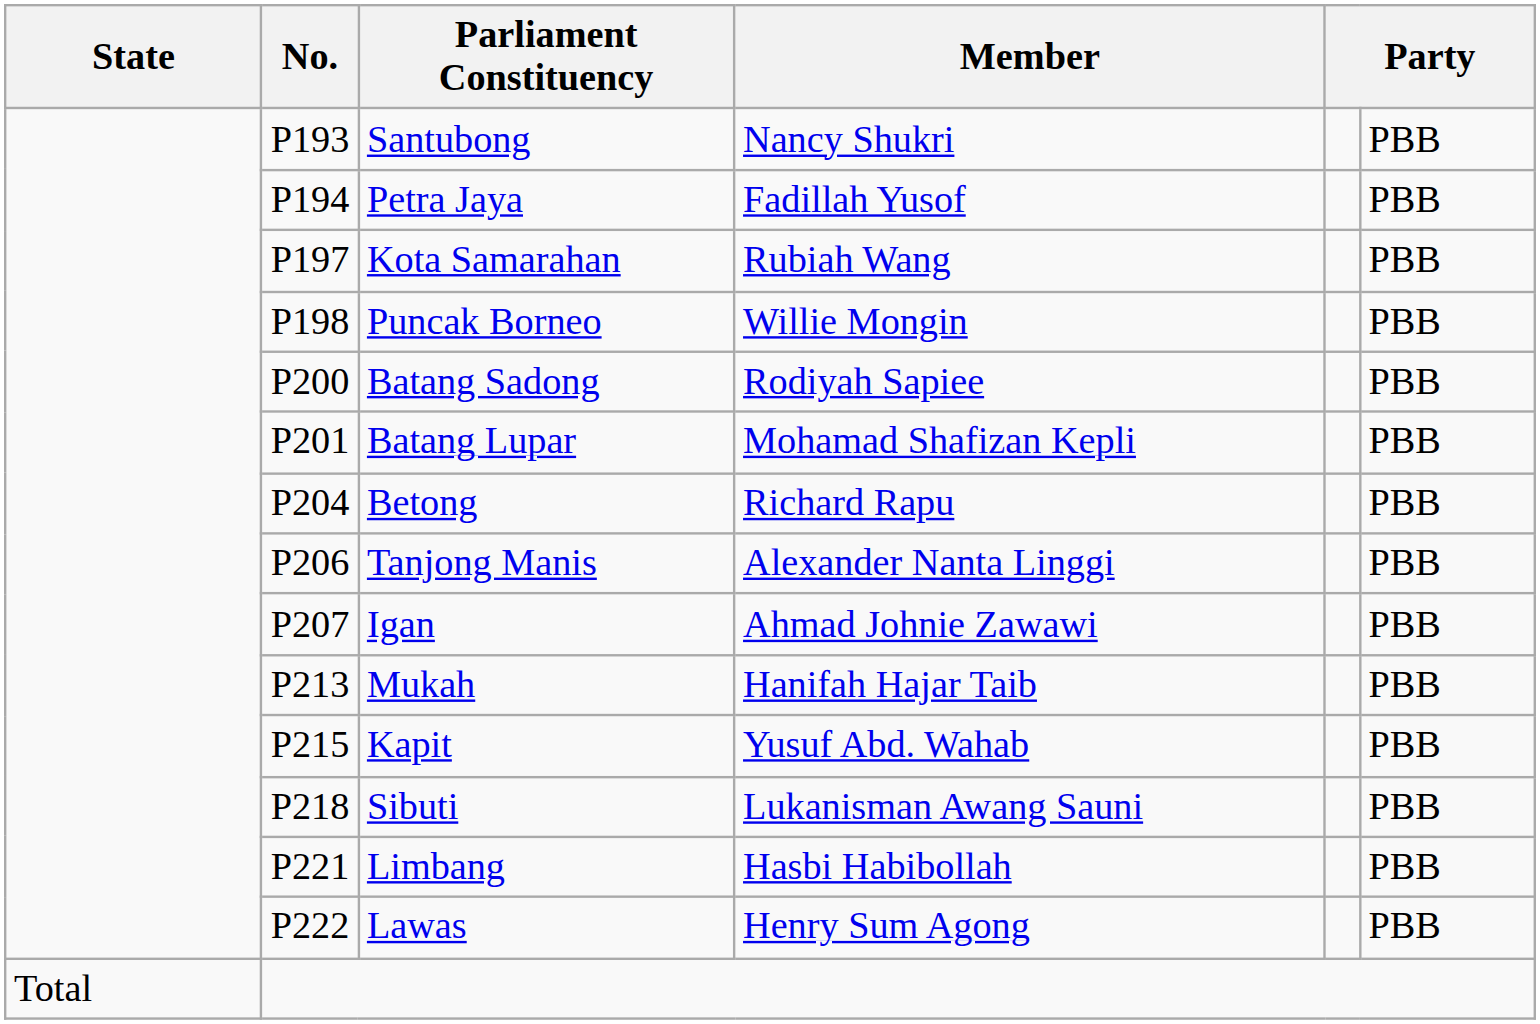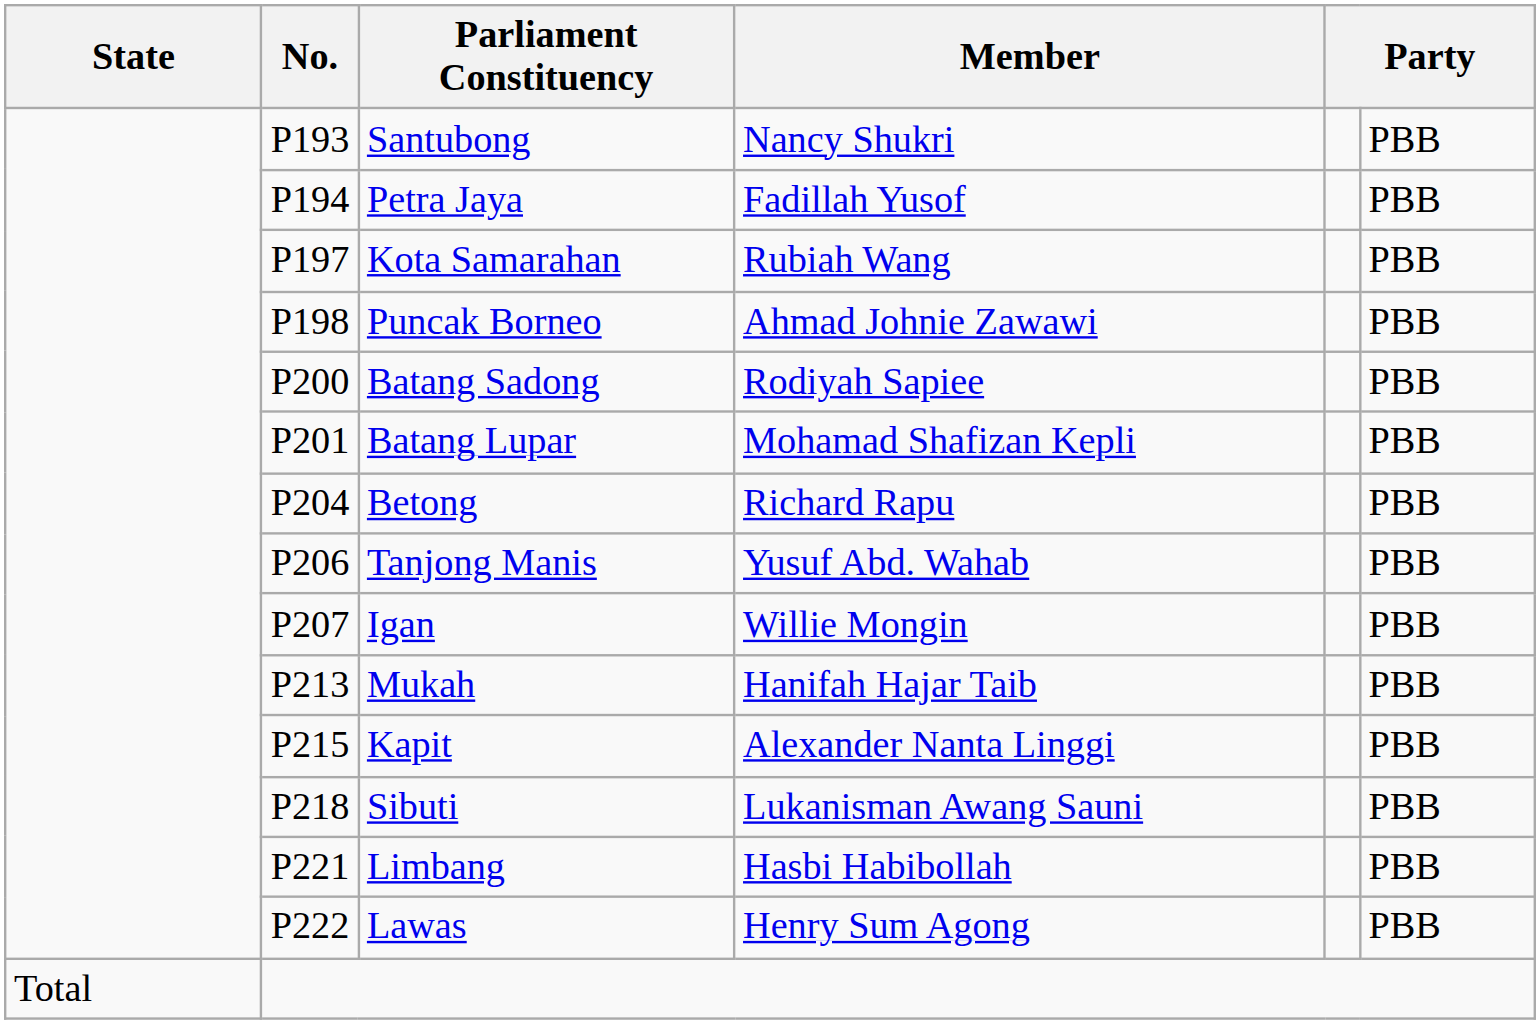(855, 320) Willie Mongin -> (920, 320) Ahmad Johnie Zawawi
(929, 563) Alexander Nanta Linggi -> (886, 563) Yusuf Abd. Wahab
(920, 623) Ahmad Johnie Zawawi -> (855, 623) Willie Mongin
(886, 744) Yusuf Abd. Wahab -> (929, 744) Alexander Nanta Linggi
